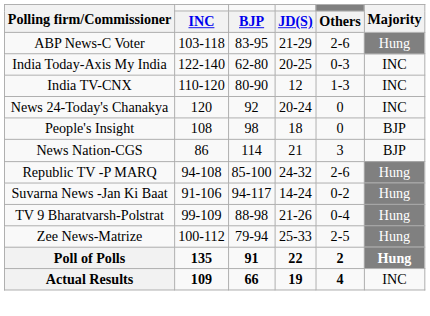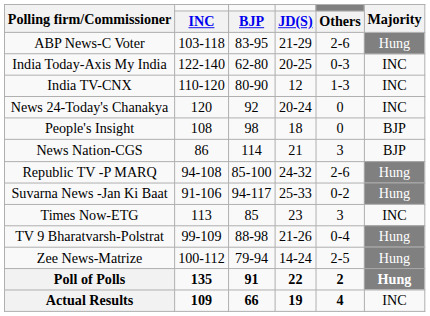(295, 193) 14-24 -> (295, 193) 25-33
+ row: (90, 215)
(295, 236) 25-33 -> (295, 257) 14-24
